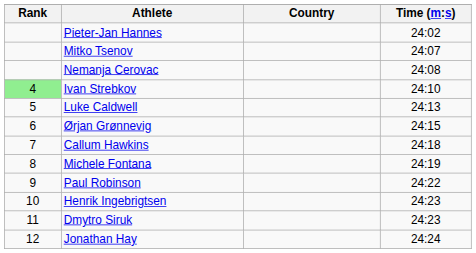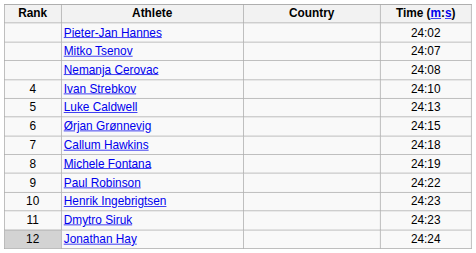(33, 88) lightgreen background -> (33, 88) no background
(33, 239) no background -> (33, 239) lightgrey background
